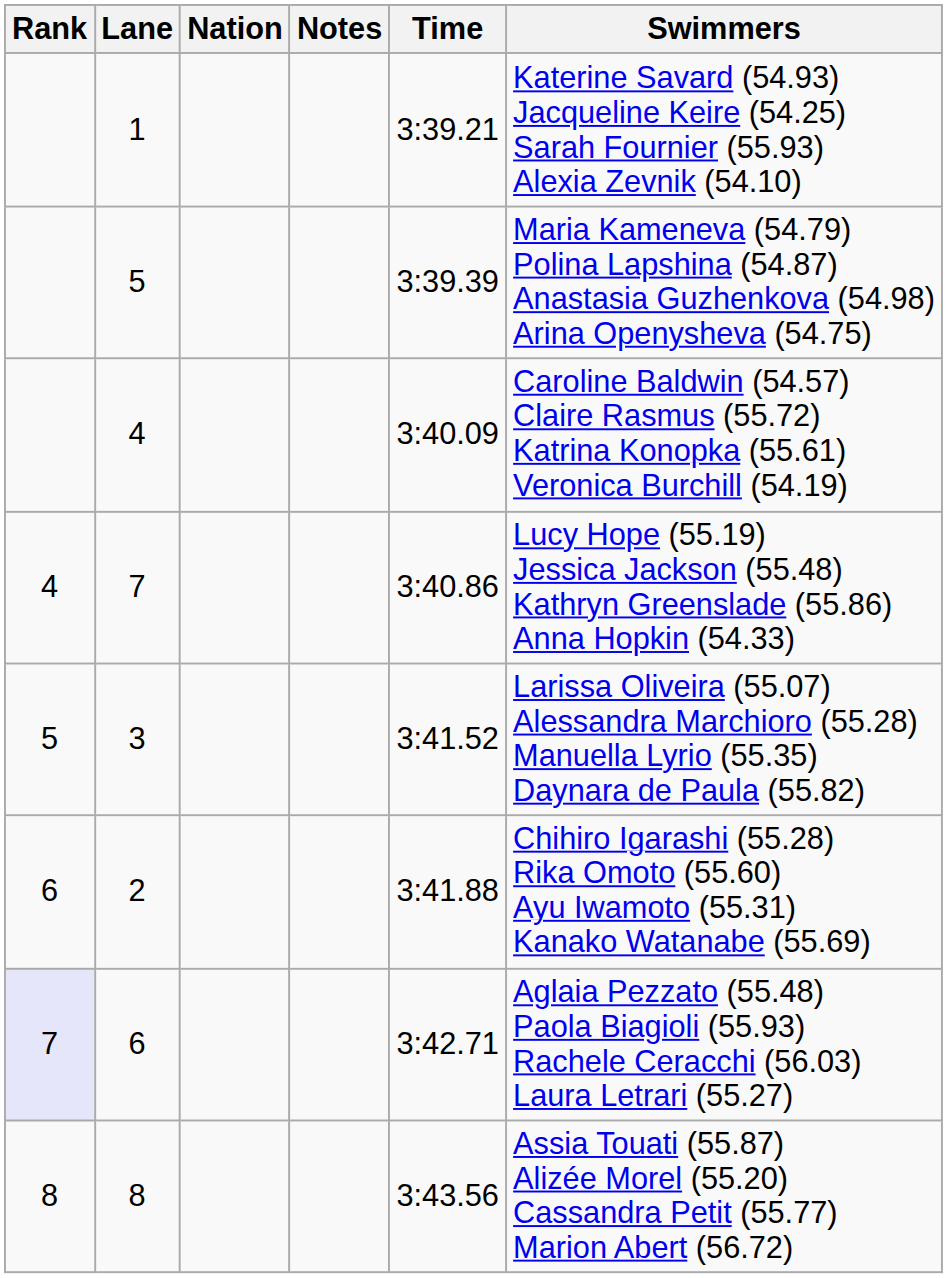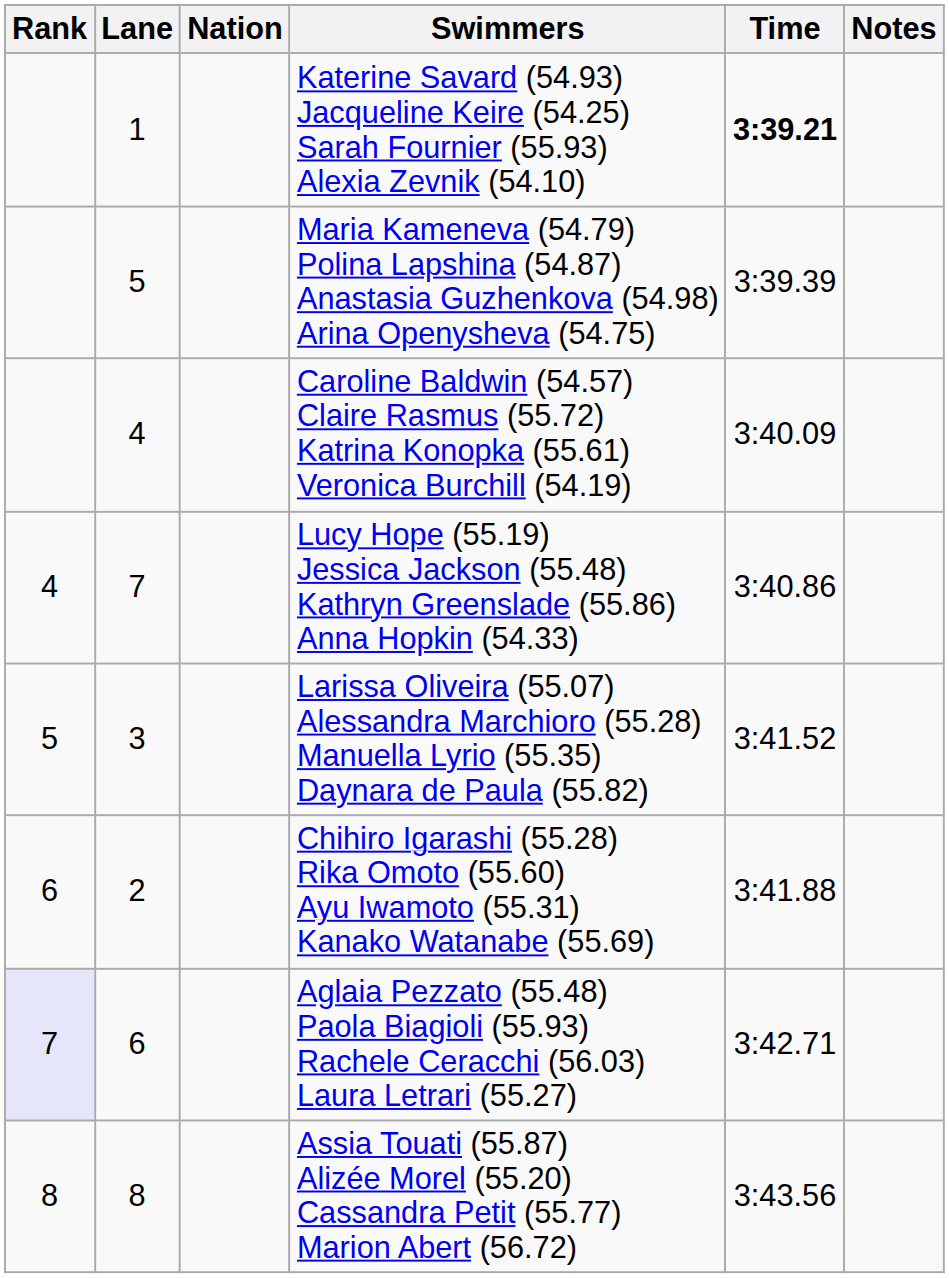columns swapped: (724, 28) <-> (340, 28)
(448, 129) normal -> (785, 129) bold
